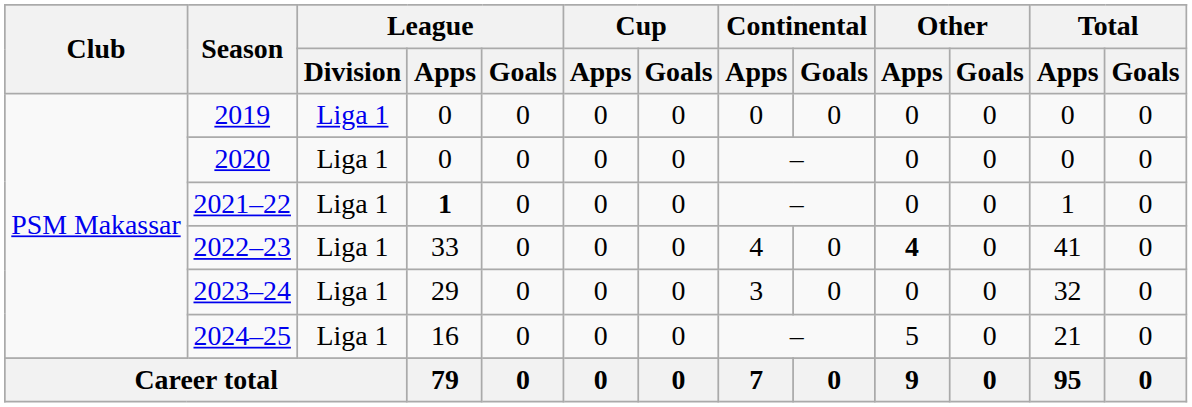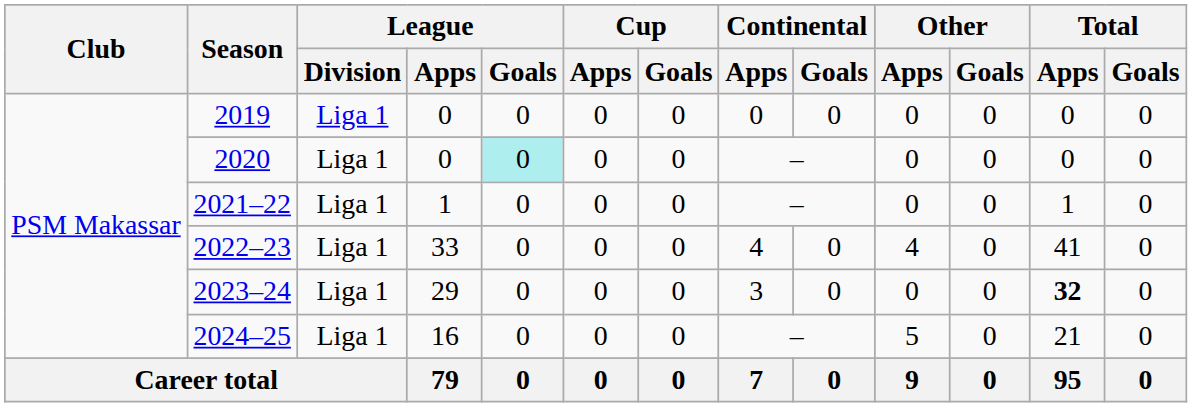(523, 159) no background -> (523, 159) paleturquoise background
(445, 203) bold -> (445, 203) normal
(912, 247) bold -> (912, 247) normal
(1068, 291) normal -> (1068, 291) bold
